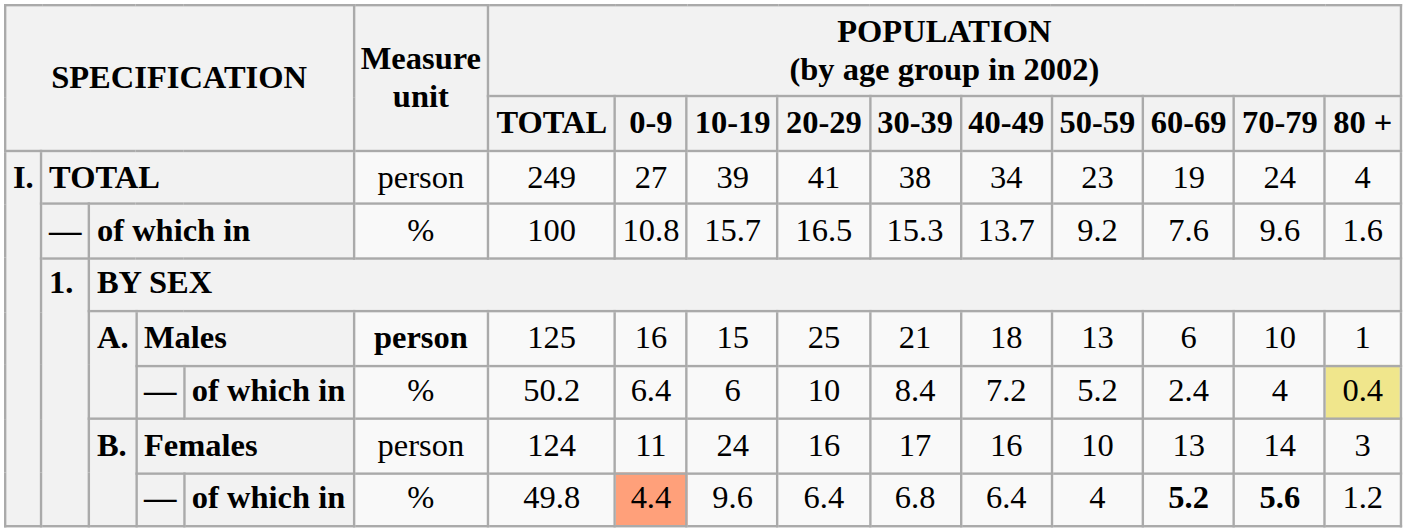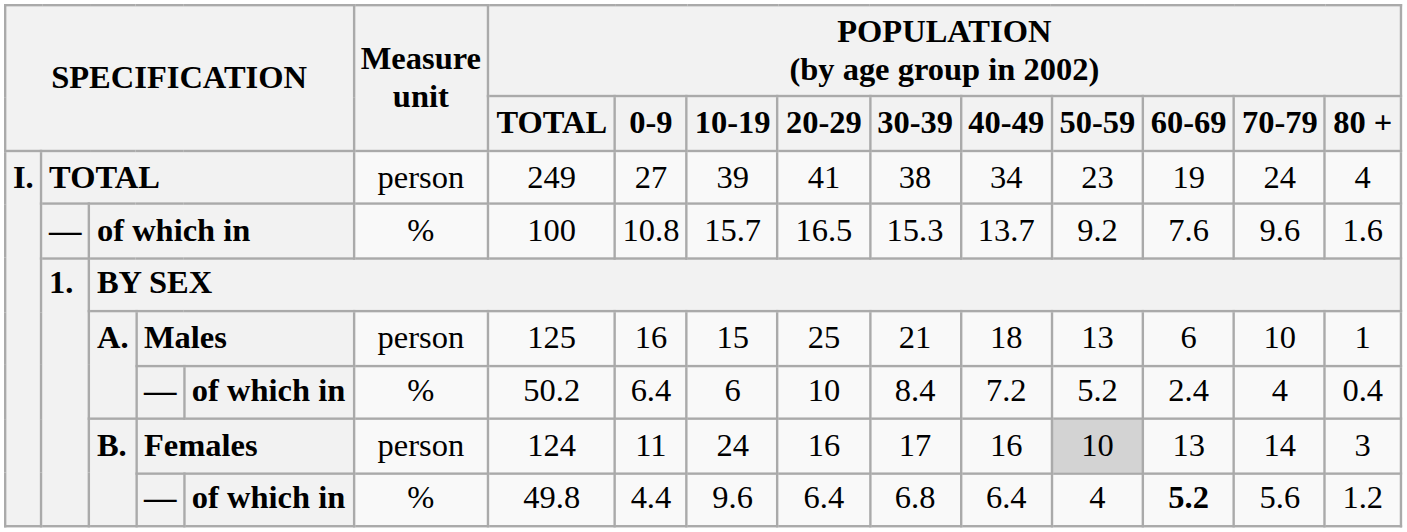(421, 337) bold -> (421, 337) normal
(1363, 390) khaki background -> (1363, 390) no background
(1097, 444) no background -> (1097, 444) lightgrey background
(651, 498) lightsalmon background -> (651, 498) no background
(1280, 498) bold -> (1280, 498) normal
